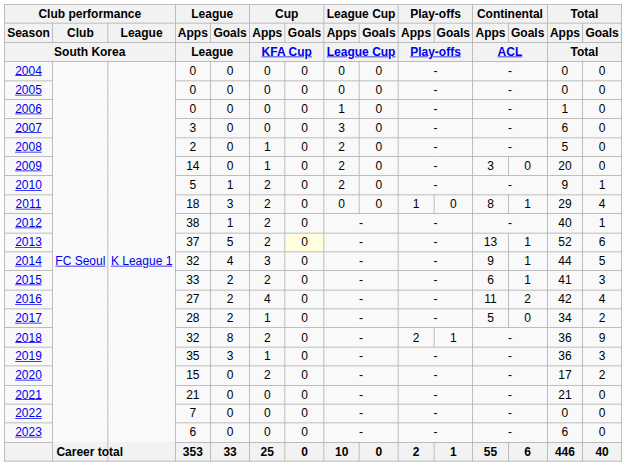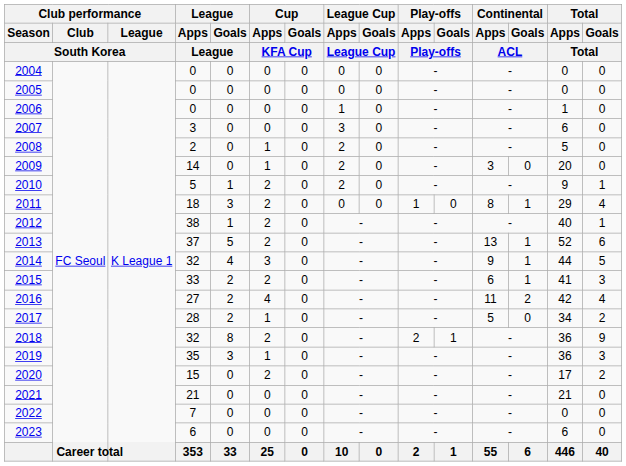(304, 242) lightyellow background -> (304, 242) no background
